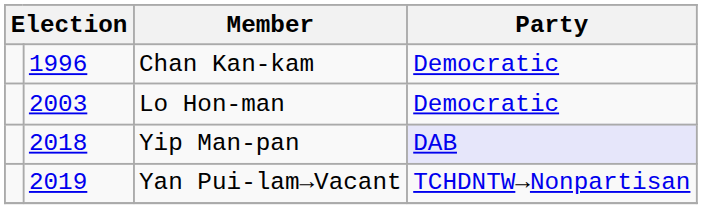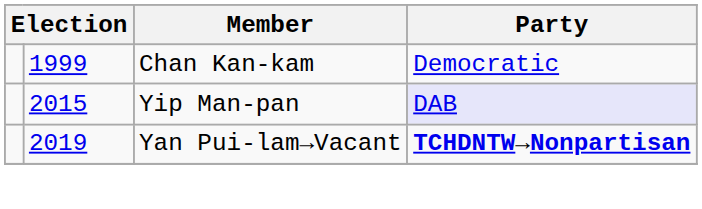(58, 64) 1996 -> (58, 64) 1999
- row: (212, 104)
(58, 144) 2018 -> (58, 104) 2015
(552, 183) normal -> (552, 144) bold
